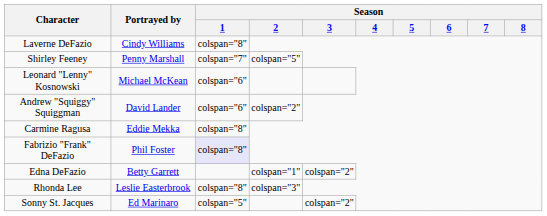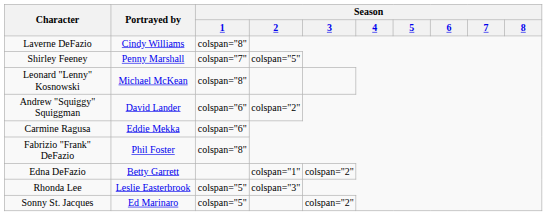(222, 80) colspan="6" -> (222, 80) colspan="8"
(222, 129) colspan="8" -> (222, 129) colspan="6"
(222, 150) lavender background -> (222, 150) no background
(222, 187) colspan="8" -> (222, 187) colspan="5"
